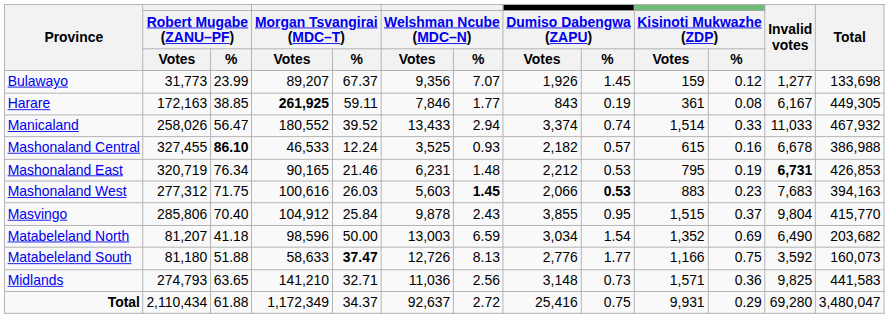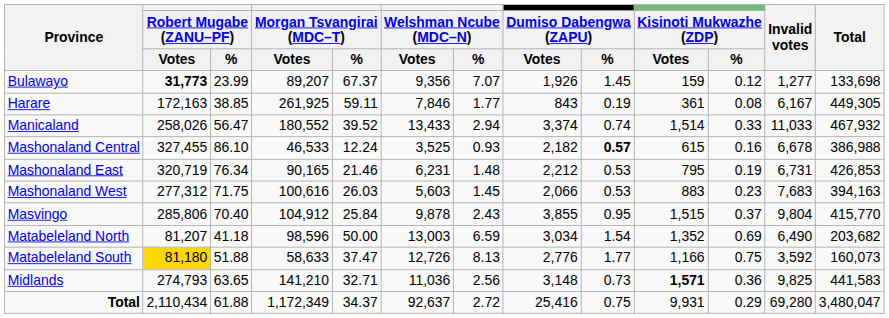(186, 81) normal -> (186, 81) bold
(304, 103) bold -> (304, 103) normal
(231, 147) bold -> (231, 147) normal
(617, 147) normal -> (617, 147) bold
(795, 170) bold -> (795, 170) normal
(486, 192) bold -> (486, 192) normal
(617, 192) bold -> (617, 192) normal
(186, 258) no background -> (186, 258) gold background
(360, 258) bold -> (360, 258) normal
(687, 280) normal -> (687, 280) bold
